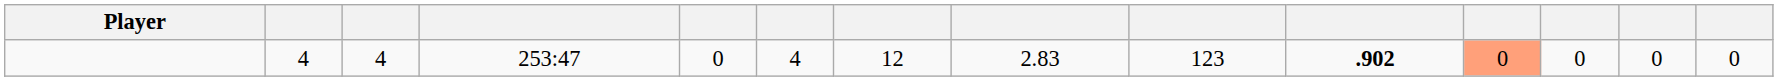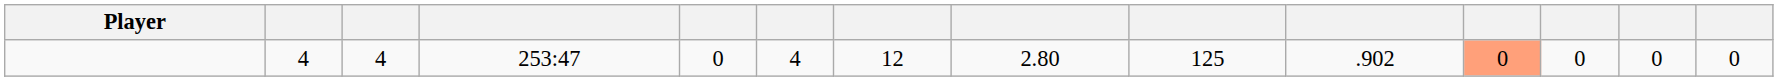(1040, 57) 2.83 -> (1040, 57) 2.80
(1208, 57) 123 -> (1208, 57) 125
(1375, 57) bold -> (1375, 57) normal
